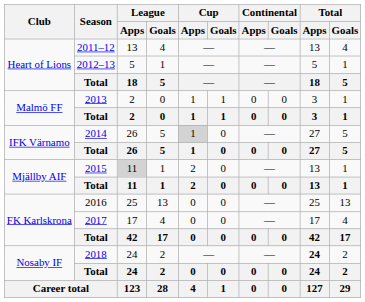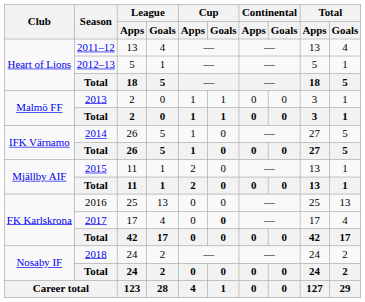(193, 133) lightgrey background -> (193, 133) no background
(132, 168) lightgrey background -> (132, 168) no background
(223, 220) normal -> (223, 220) bold
(315, 254) bold -> (315, 254) normal
